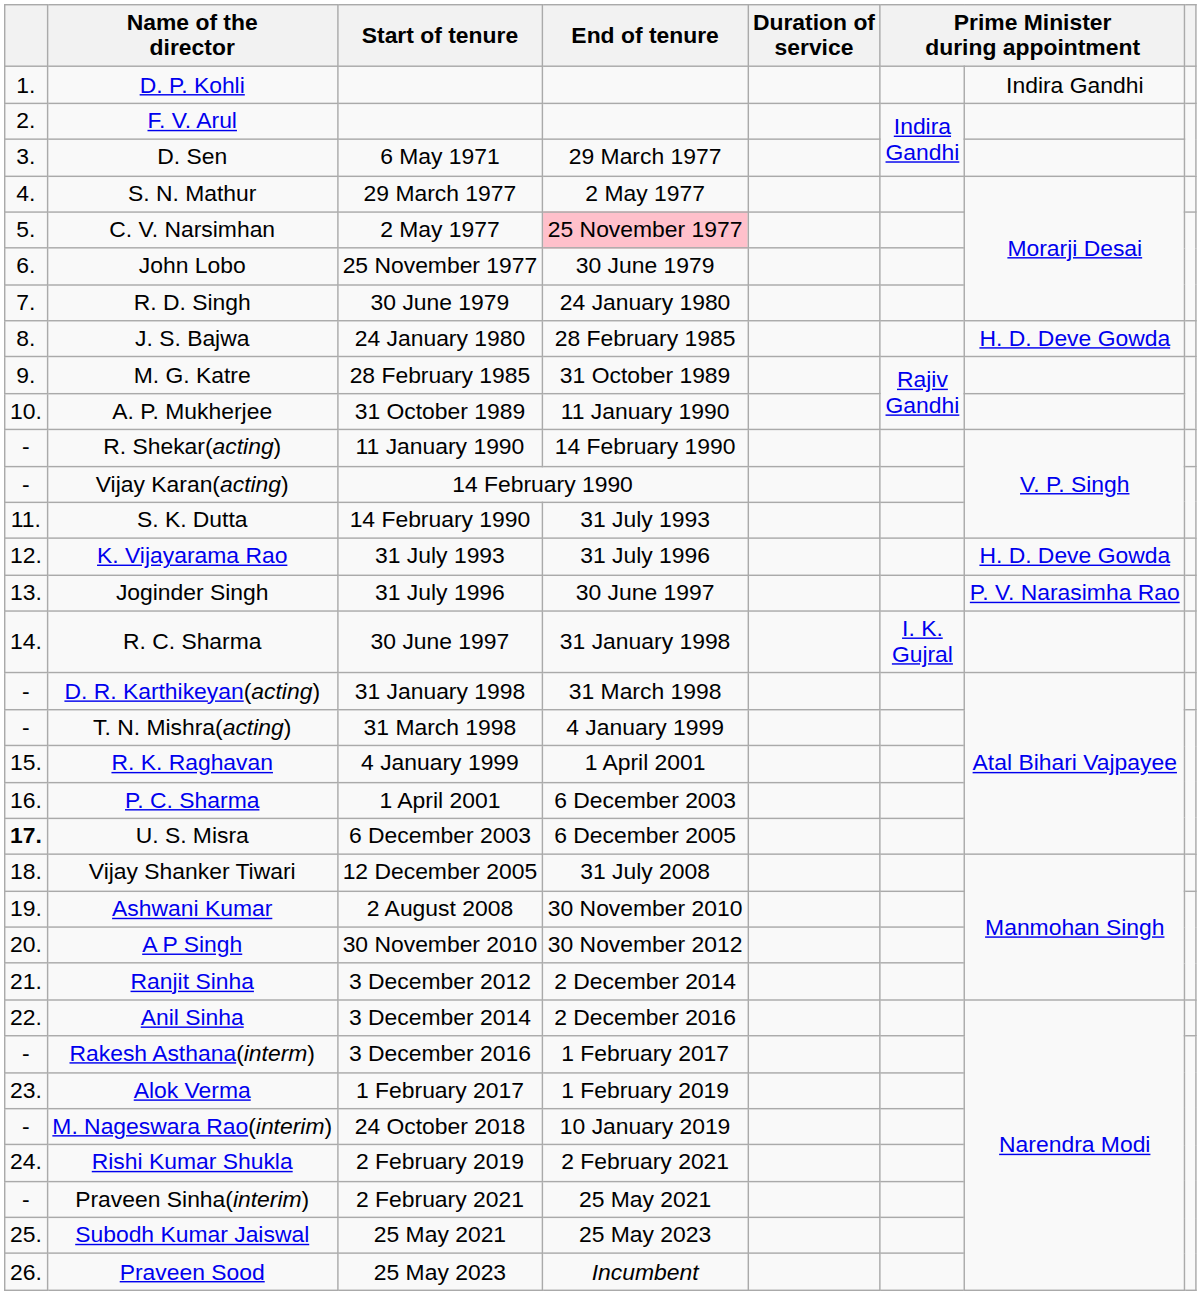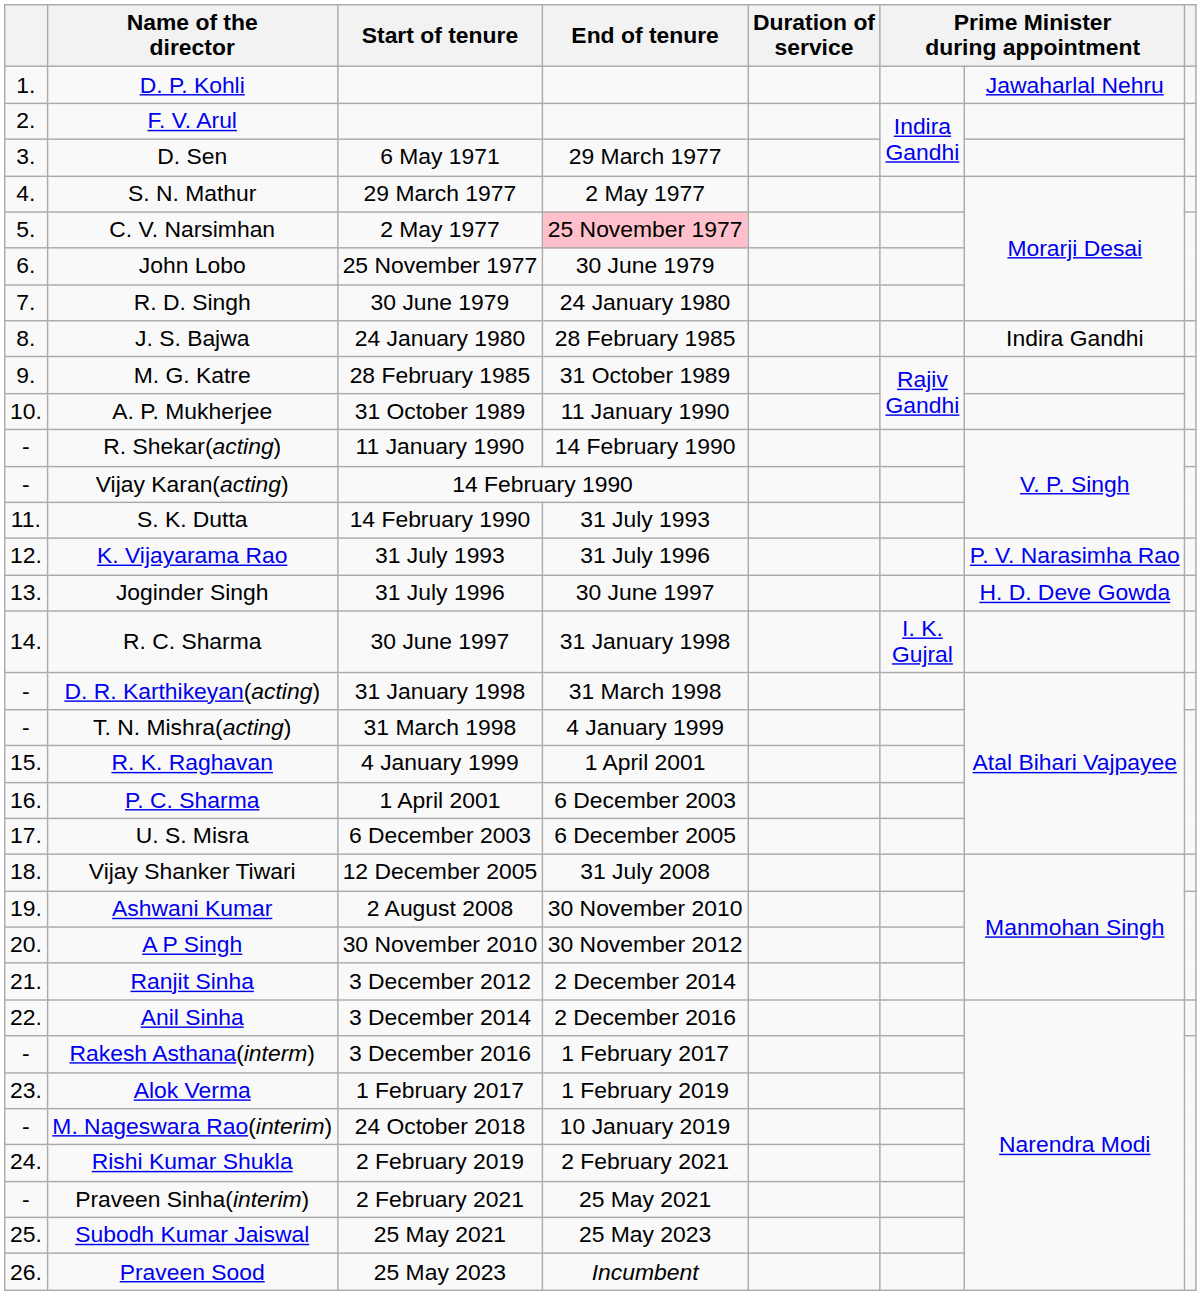(1075, 84) Indira Gandhi -> (1075, 84) Jawaharlal Nehru
(1075, 338) H. D. Deve Gowda -> (1075, 338) Indira Gandhi
(1075, 556) H. D. Deve Gowda -> (1075, 556) P. V. Narasimha Rao
(1075, 592) P. V. Narasimha Rao -> (1075, 592) H. D. Deve Gowda
(26, 836) bold -> (26, 836) normal
